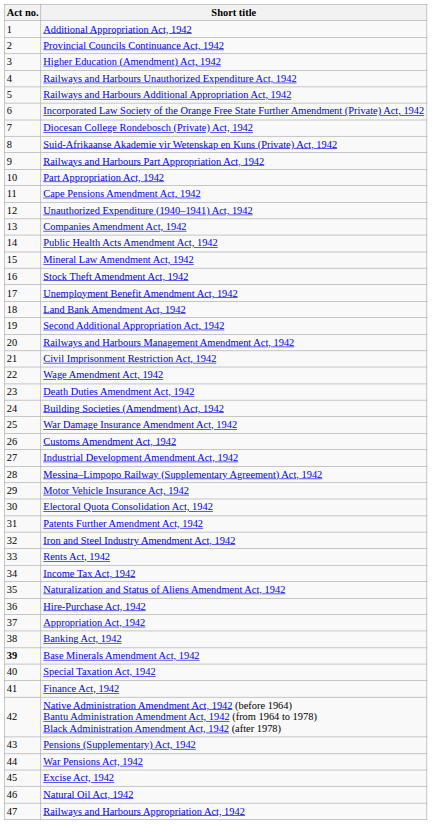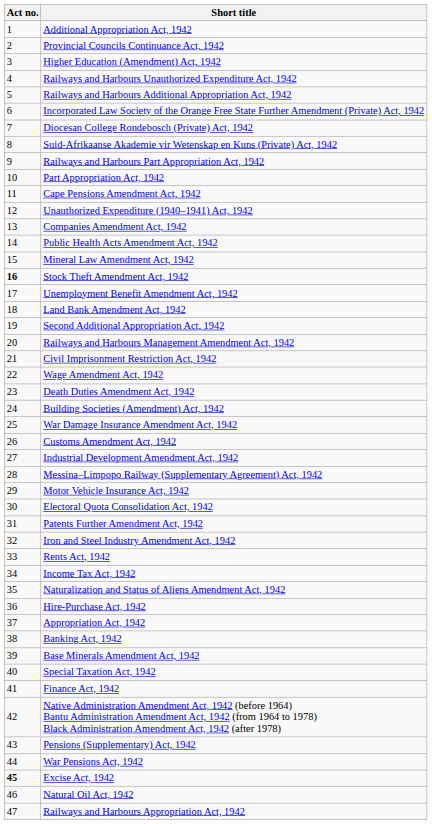(12, 276) normal -> (12, 276) bold
(12, 656) bold -> (12, 656) normal
(12, 778) normal -> (12, 778) bold
